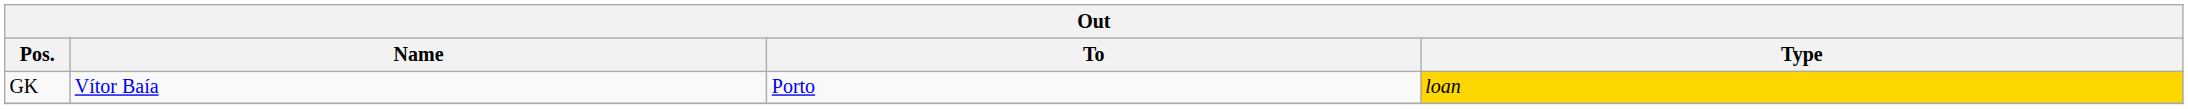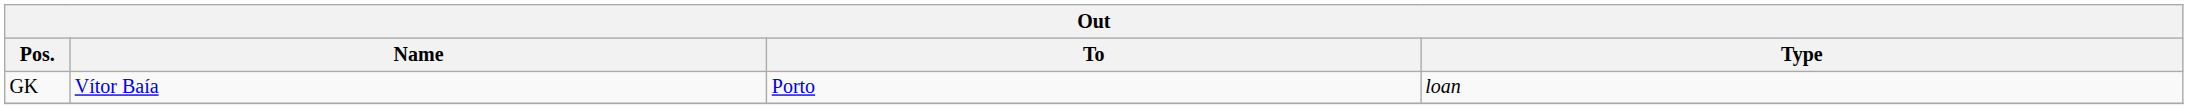(1443, 87) gold background -> (1443, 87) no background
